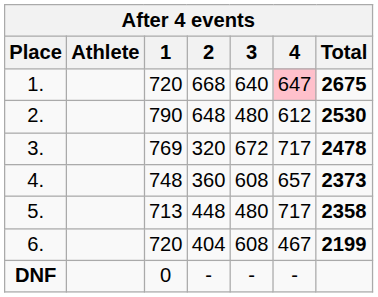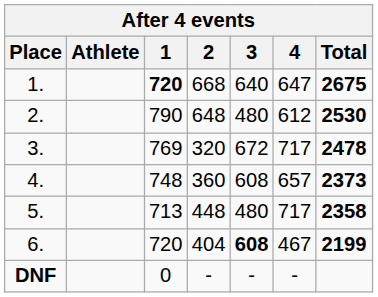(166, 84) normal -> (166, 84) bold
(295, 84) pink background -> (295, 84) no background
(252, 244) normal -> (252, 244) bold
